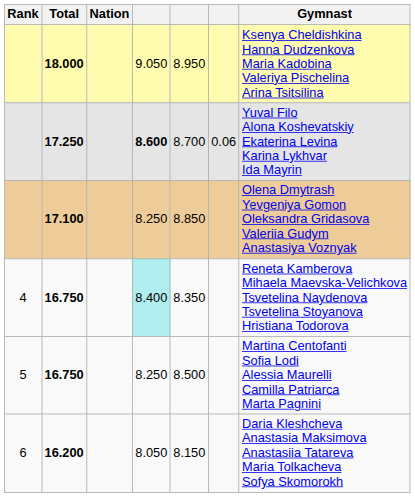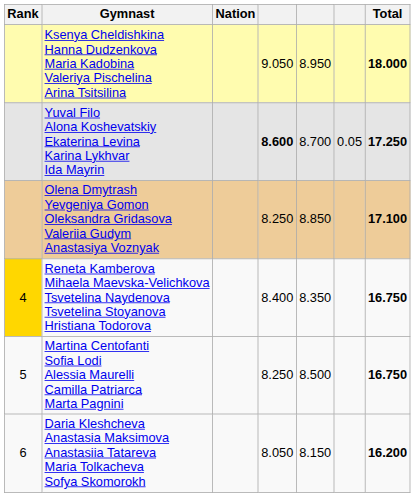columns swapped: (325, 14) <-> (64, 14)
(224, 141) 0.06 -> (350, 141) 0.05
(23, 297) no background -> (23, 297) gold background
(151, 297) paleturquoise background -> (277, 297) no background
